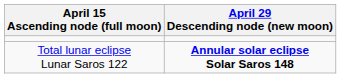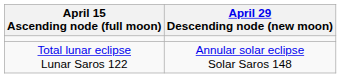(250, 57) bold -> (250, 57) normal
